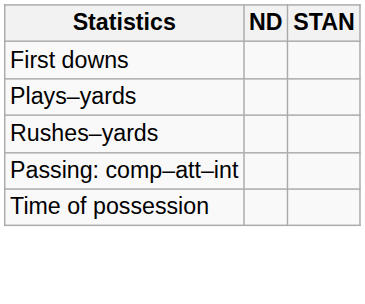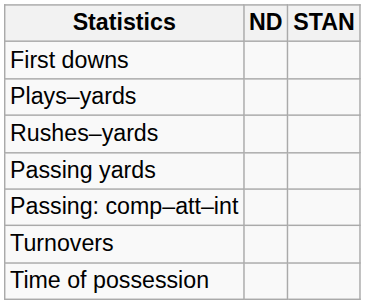+ row: (83, 170)
+ row: (62, 243)
